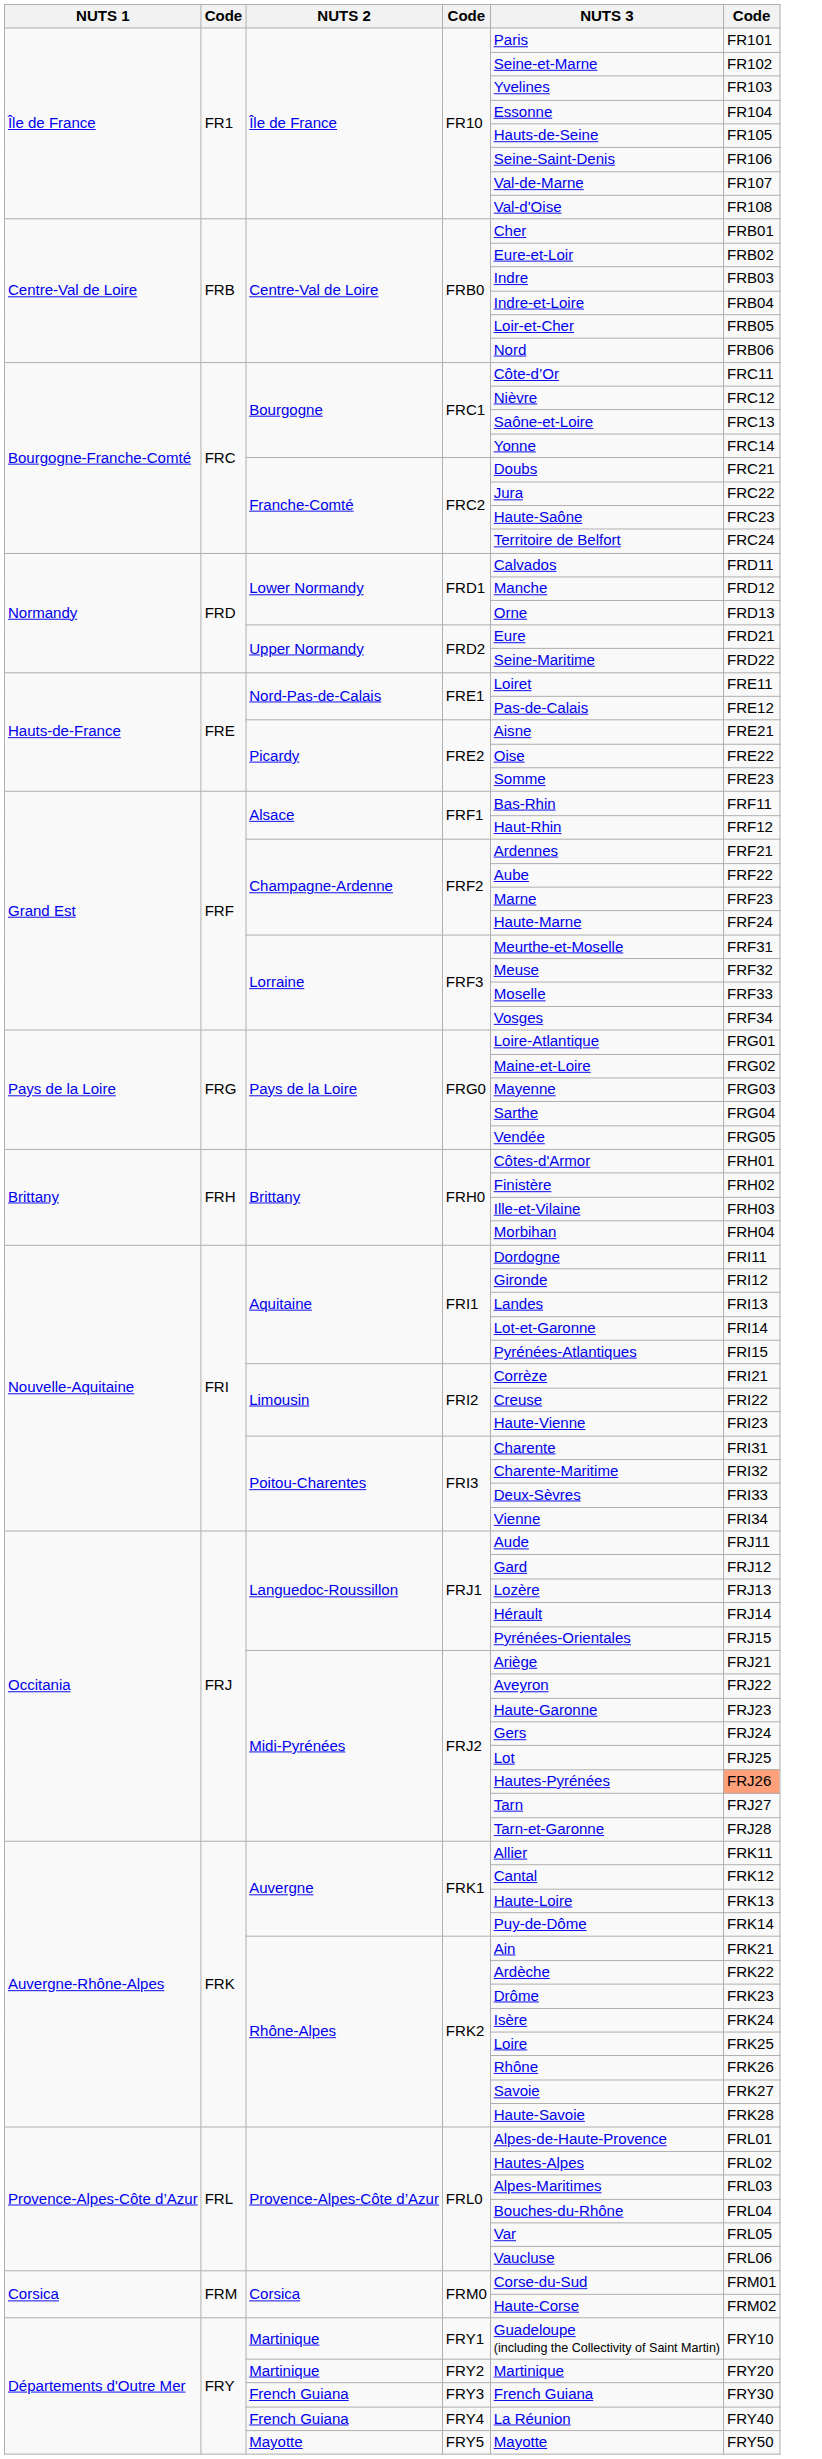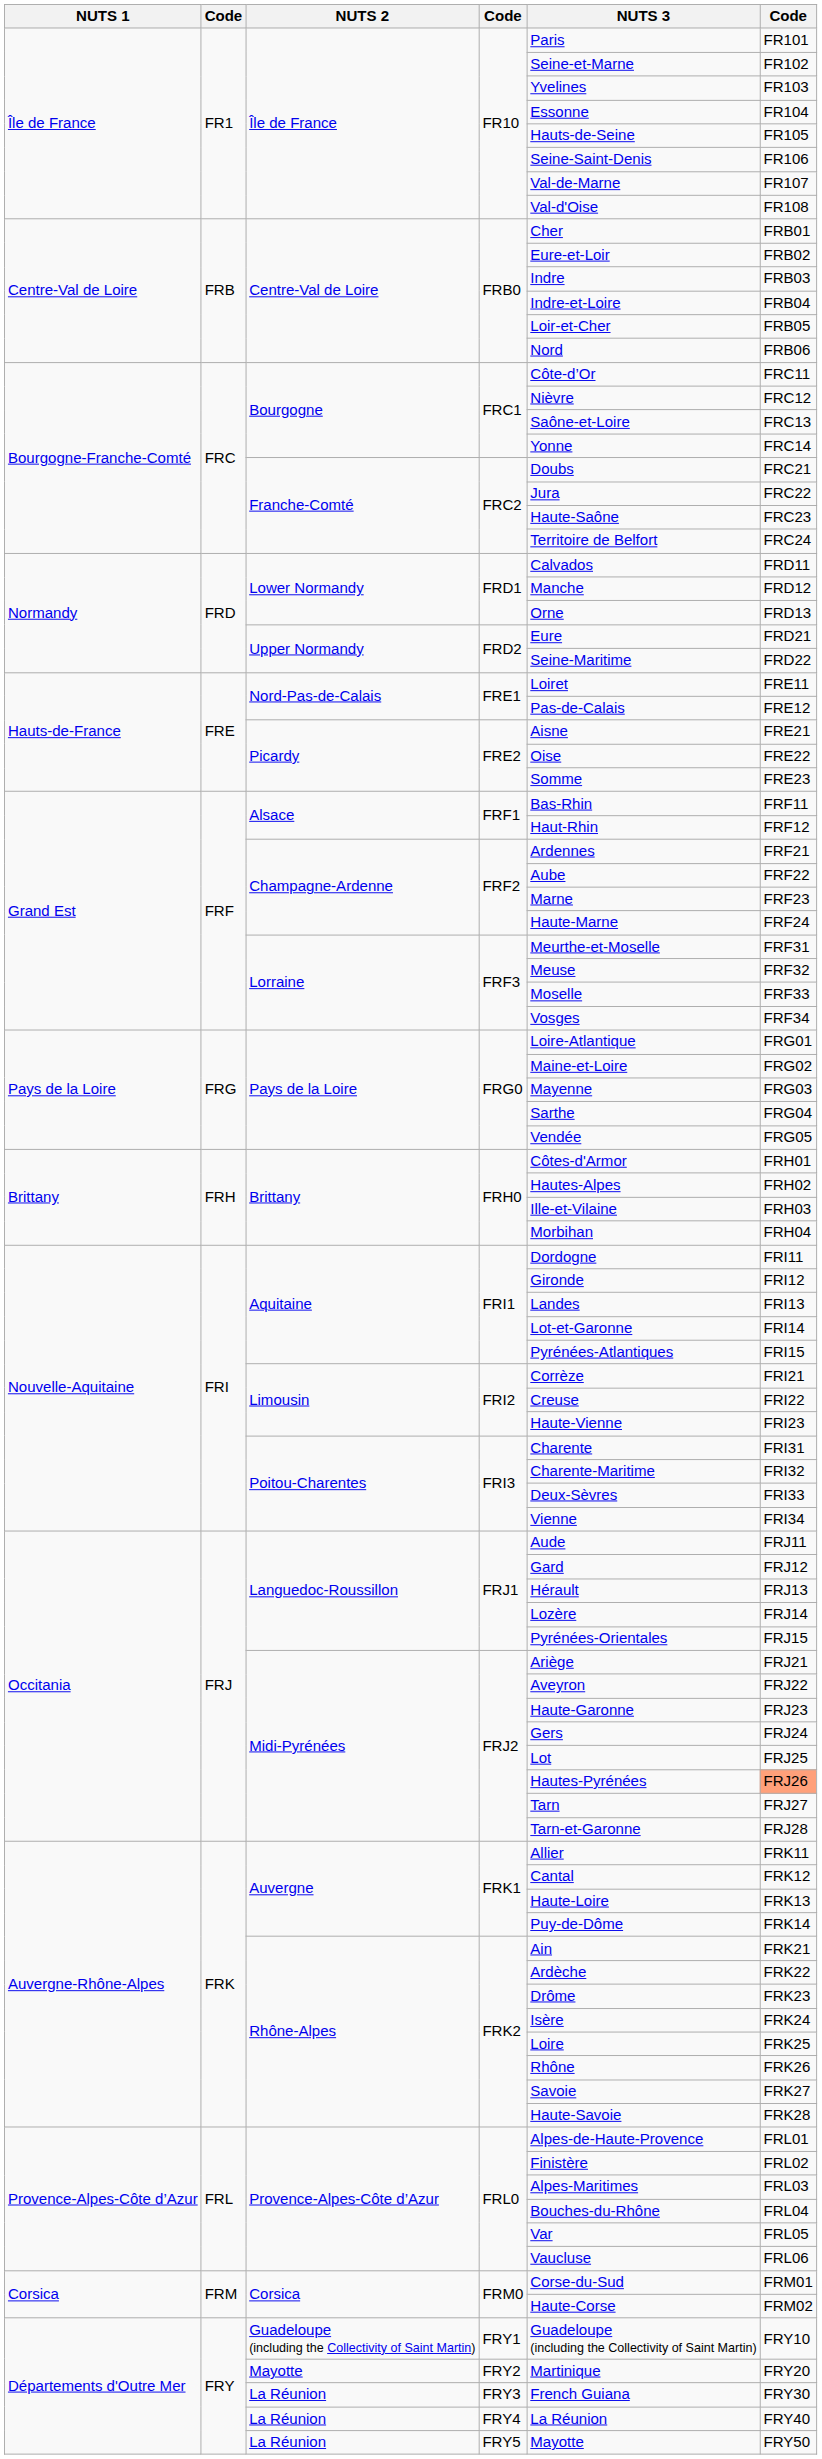(523, 1185) Finistère -> (575, 1185) Hautes-Alpes
(517, 1590) Lozère -> (555, 1590) Hérault
(518, 1614) Hérault -> (553, 1614) Lozère
(539, 2163) Hautes-Alpes -> (559, 2163) Finistère
(284, 2338) Martinique -> (362, 2338) Guadeloupe (including the Collectivity of Saint Martin)
(284, 2370) Martinique -> (276, 2370) Mayotte
(299, 2394) French Guiana -> (288, 2394) La Réunion
(299, 2418) French Guiana -> (288, 2418) La Réunion
(276, 2442) Mayotte -> (288, 2442) La Réunion
